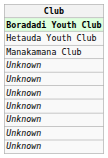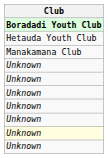(24, 133) no background -> (24, 133) lightyellow background
